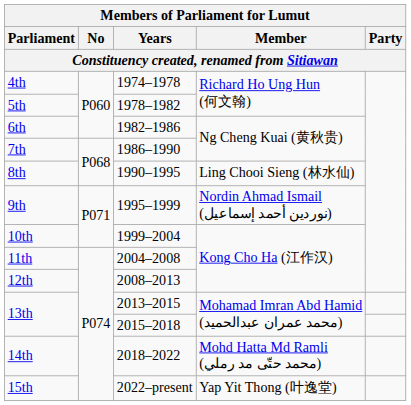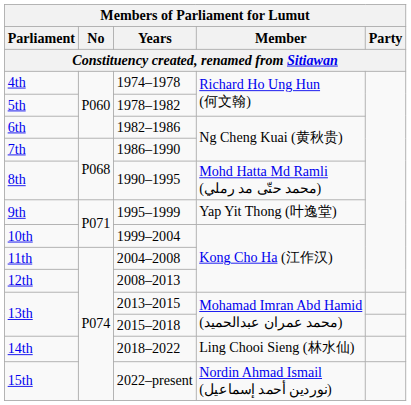(277, 172) Ling Chooi Sieng (林水仙) -> (264, 180) Mohd Hatta Md Ramli (محمد حتّى مد رملي)
(266, 205) Nordin Ahmad Ismail (نوردين أحمد إسماعيل) -> (268, 211) Yap Yit Thong (叶逸堂)
(264, 356) Mohd Hatta Md Ramli (محمد حتّى مد رملي) -> (277, 348) Ling Chooi Sieng (林水仙)
(268, 387) Yap Yit Thong (叶逸堂) -> (266, 380) Nordin Ahmad Ismail (نوردين أحمد إسماعيل)
